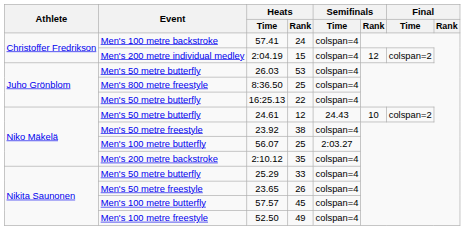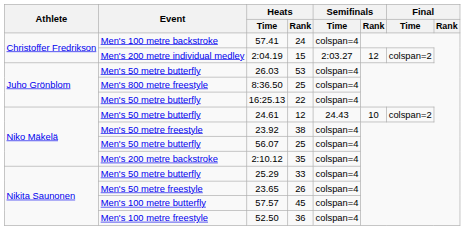(337, 56) colspan=4 -> (337, 56) 2:03.27
(153, 144) Men's 100 metre butterfly -> (151, 144) Men's 50 metre butterfly
(337, 144) 2:03.27 -> (337, 144) colspan=4
(300, 218) 49 -> (300, 218) 36
